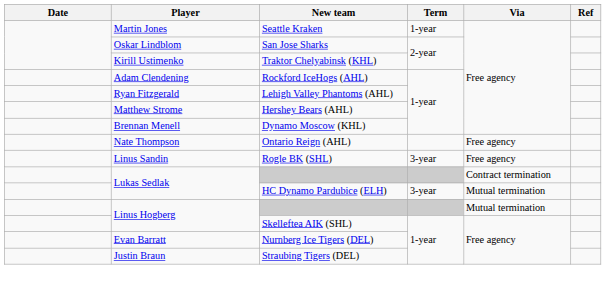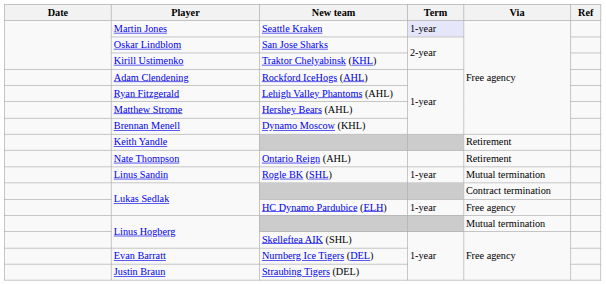(423, 28) no background -> (423, 28) lavender background
+ row: (141, 142)
(491, 142) Free agency -> (489, 158) Retirement
(423, 158) 3-year -> (423, 175) 1-year
(491, 158) Free agency -> (506, 175) Mutual termination
(423, 191) 3-year -> (423, 207) 1-year
(506, 191) Mutual termination -> (491, 207) Free agency
